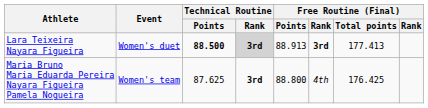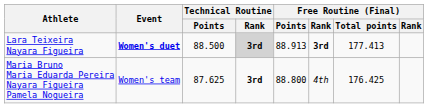(149, 45) normal -> (149, 45) bold
(209, 45) bold -> (209, 45) normal
